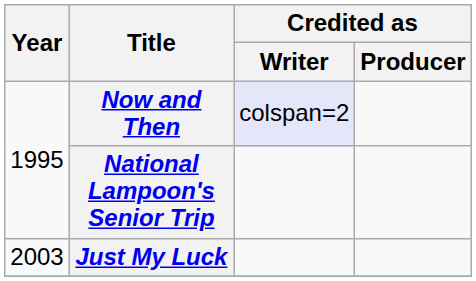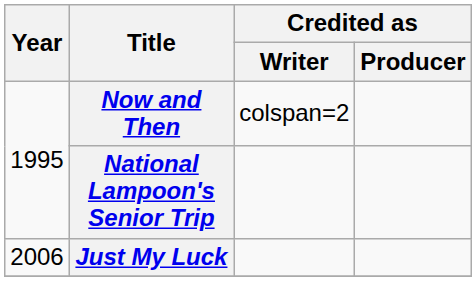(294, 113) lavender background -> (294, 113) no background
(37, 256) 2003 -> (37, 256) 2006
